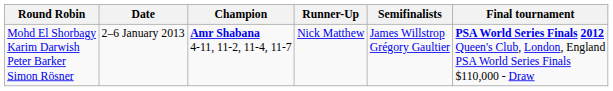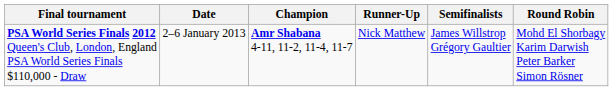columns swapped: (530, 14) <-> (52, 14)
